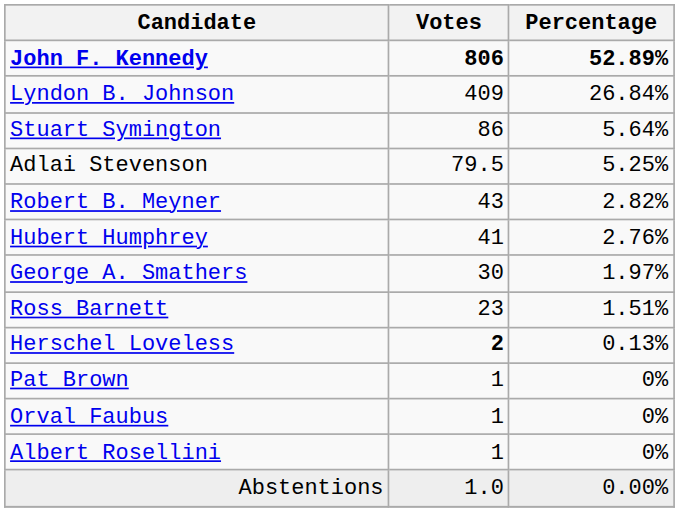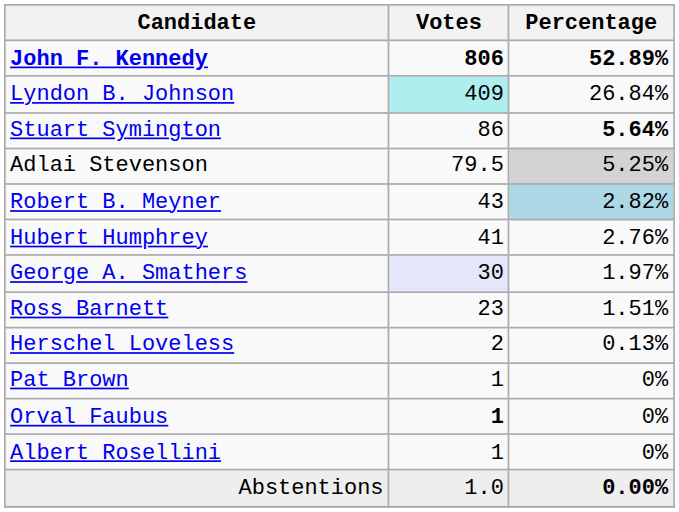(484, 94) no background -> (484, 94) paleturquoise background
(635, 130) normal -> (635, 130) bold
(635, 166) no background -> (635, 166) lightgrey background
(635, 202) no background -> (635, 202) lightblue background
(491, 273) no background -> (491, 273) lavender background
(497, 345) bold -> (497, 345) normal
(497, 417) normal -> (497, 417) bold
(635, 488) normal -> (635, 488) bold
